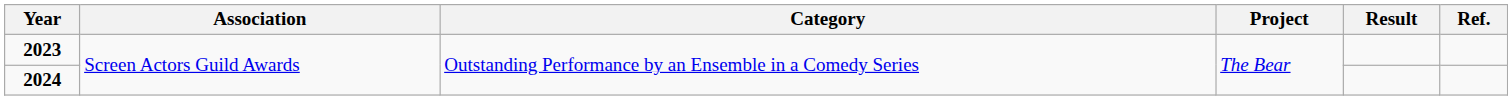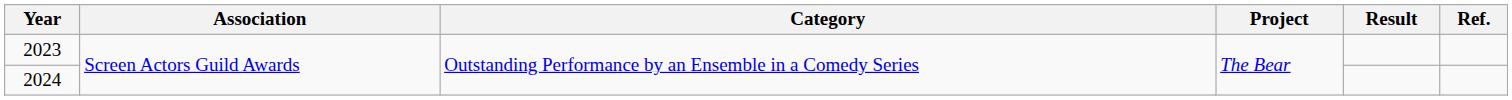(42, 49) bold -> (42, 49) normal
(42, 79) bold -> (42, 79) normal
